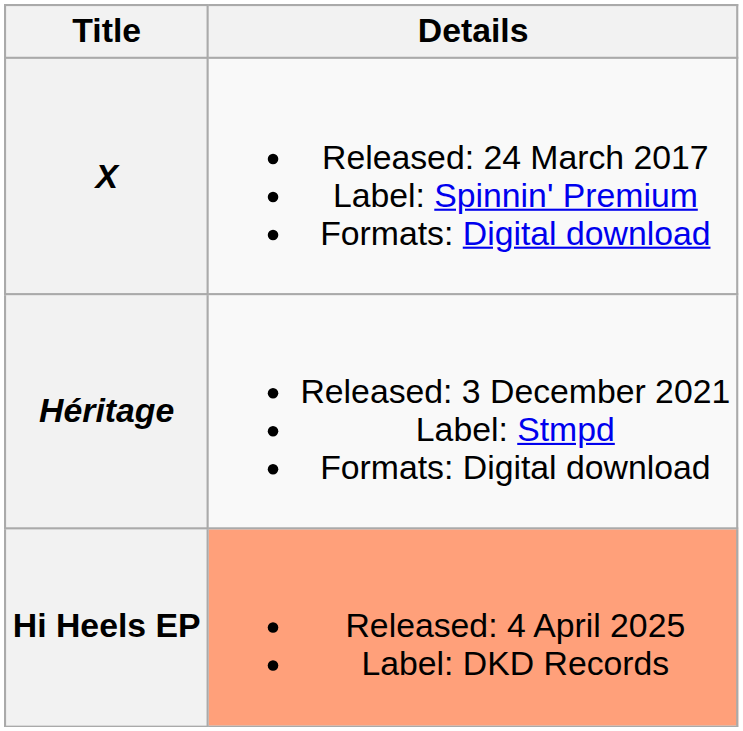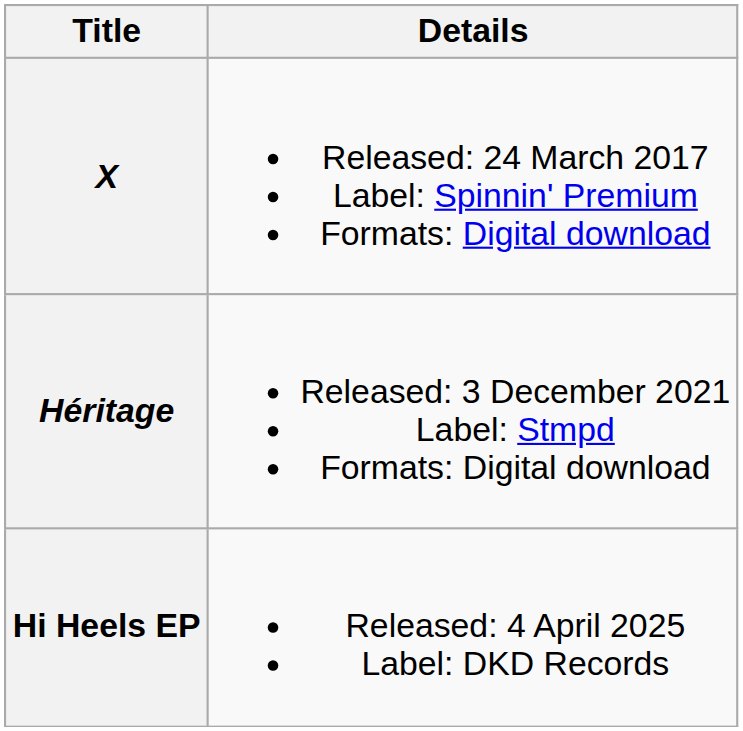(473, 646) lightsalmon background -> (473, 646) no background
